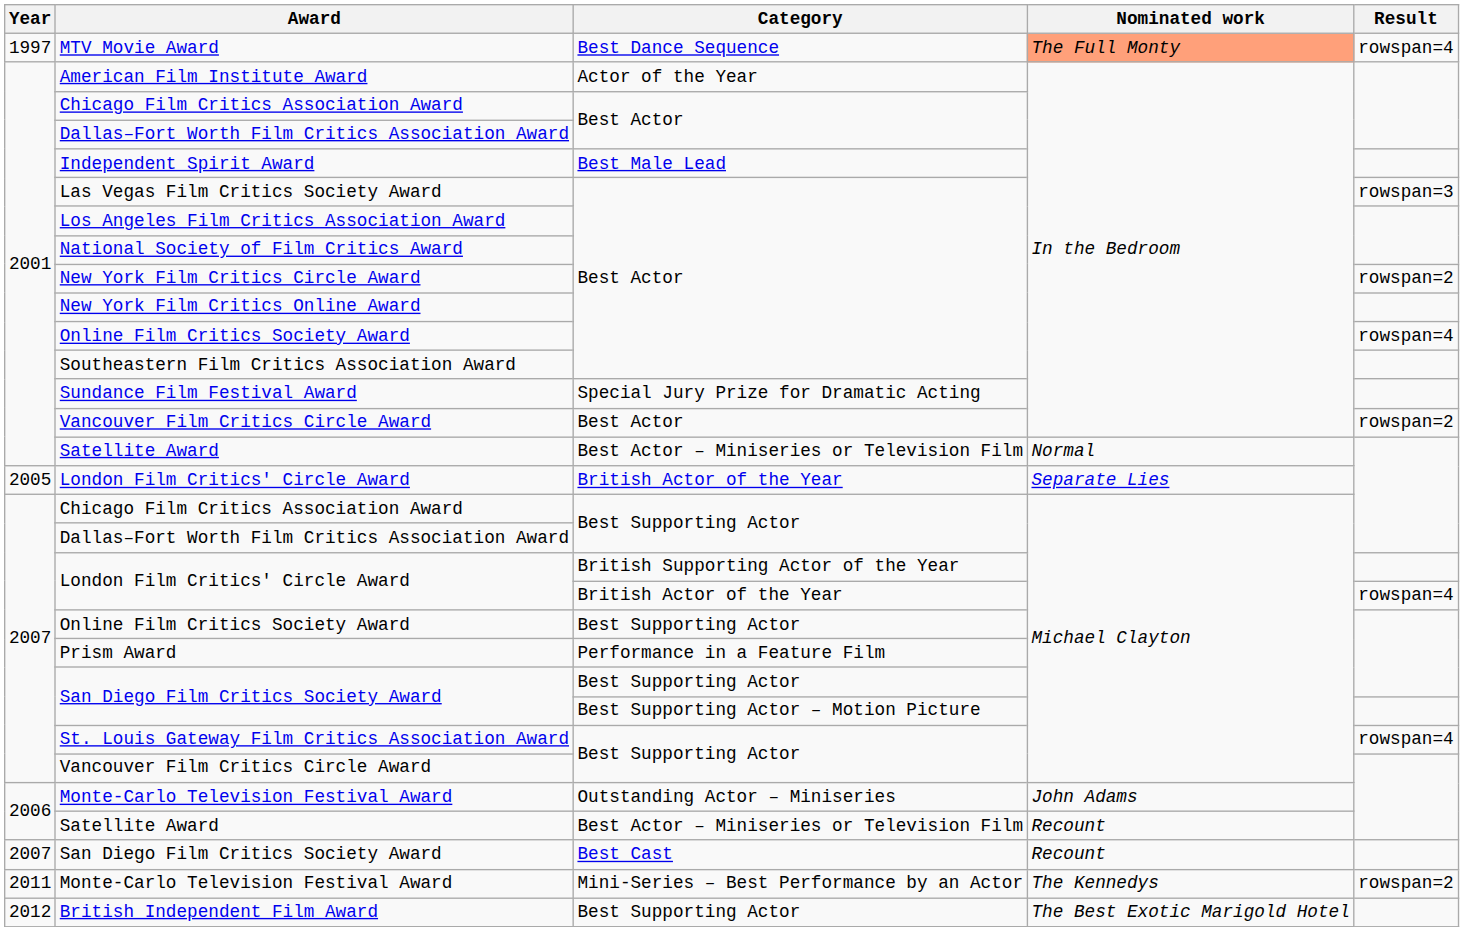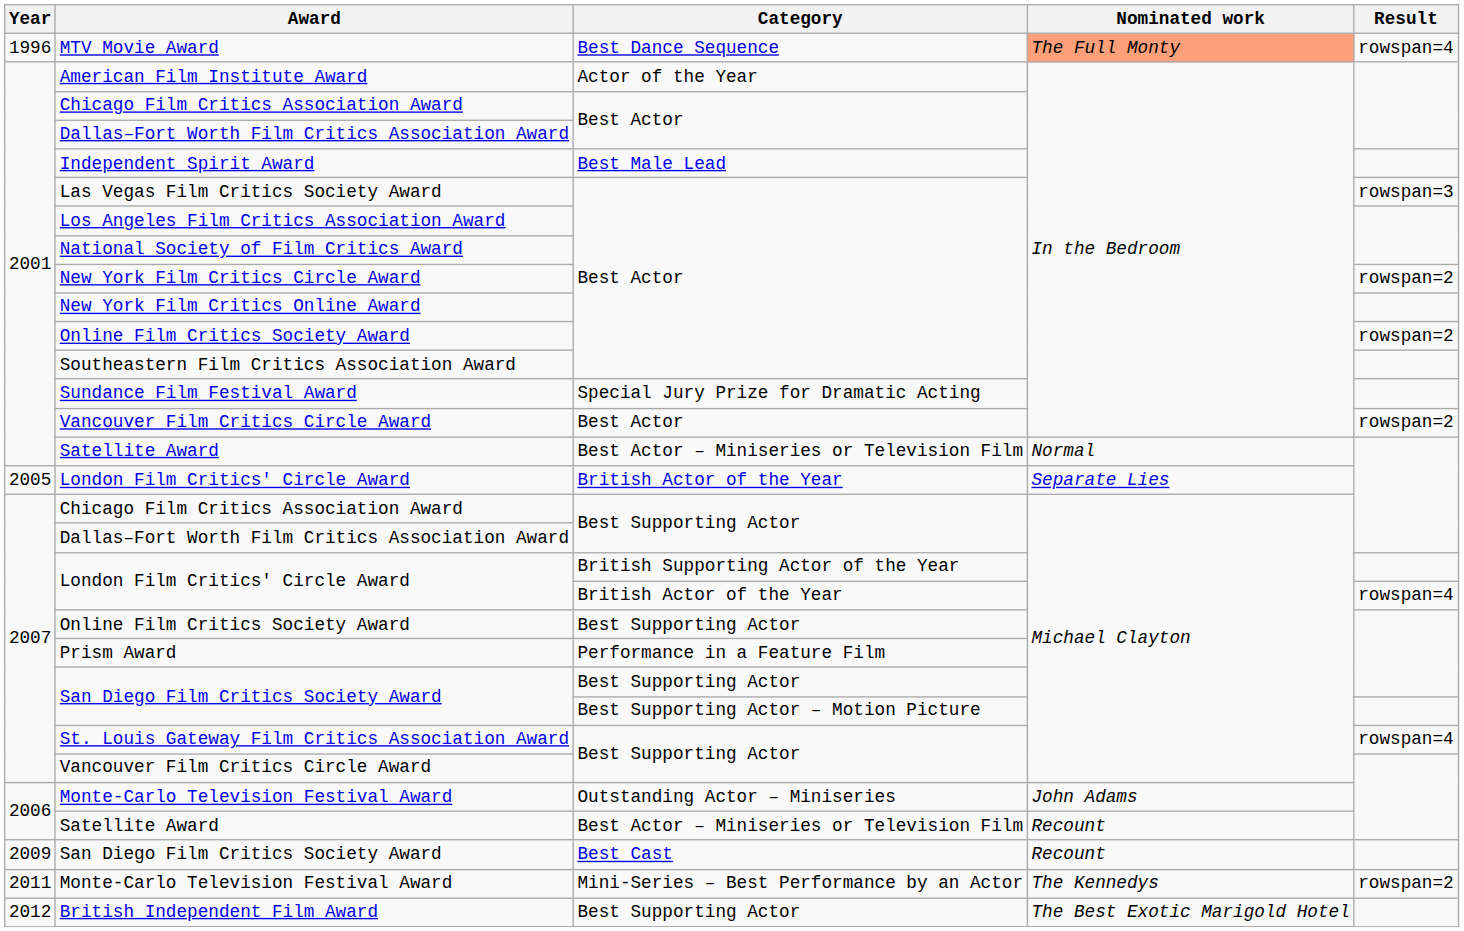(30, 48) 1997 -> (30, 48) 1996
(1406, 336) rowspan=4 -> (1406, 336) rowspan=2
(30, 855) 2007 -> (30, 855) 2009
